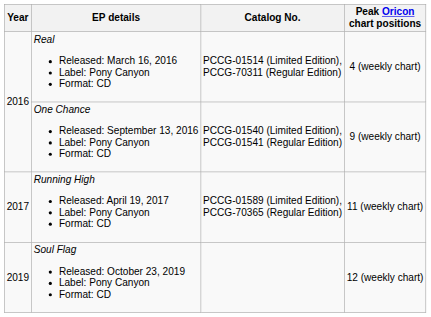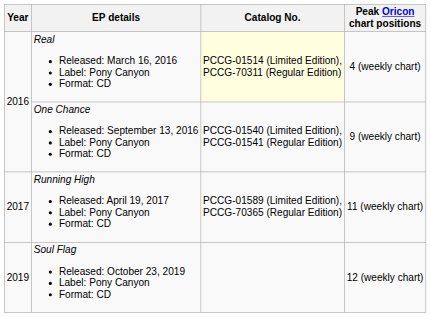(273, 66) no background -> (273, 66) lightyellow background
